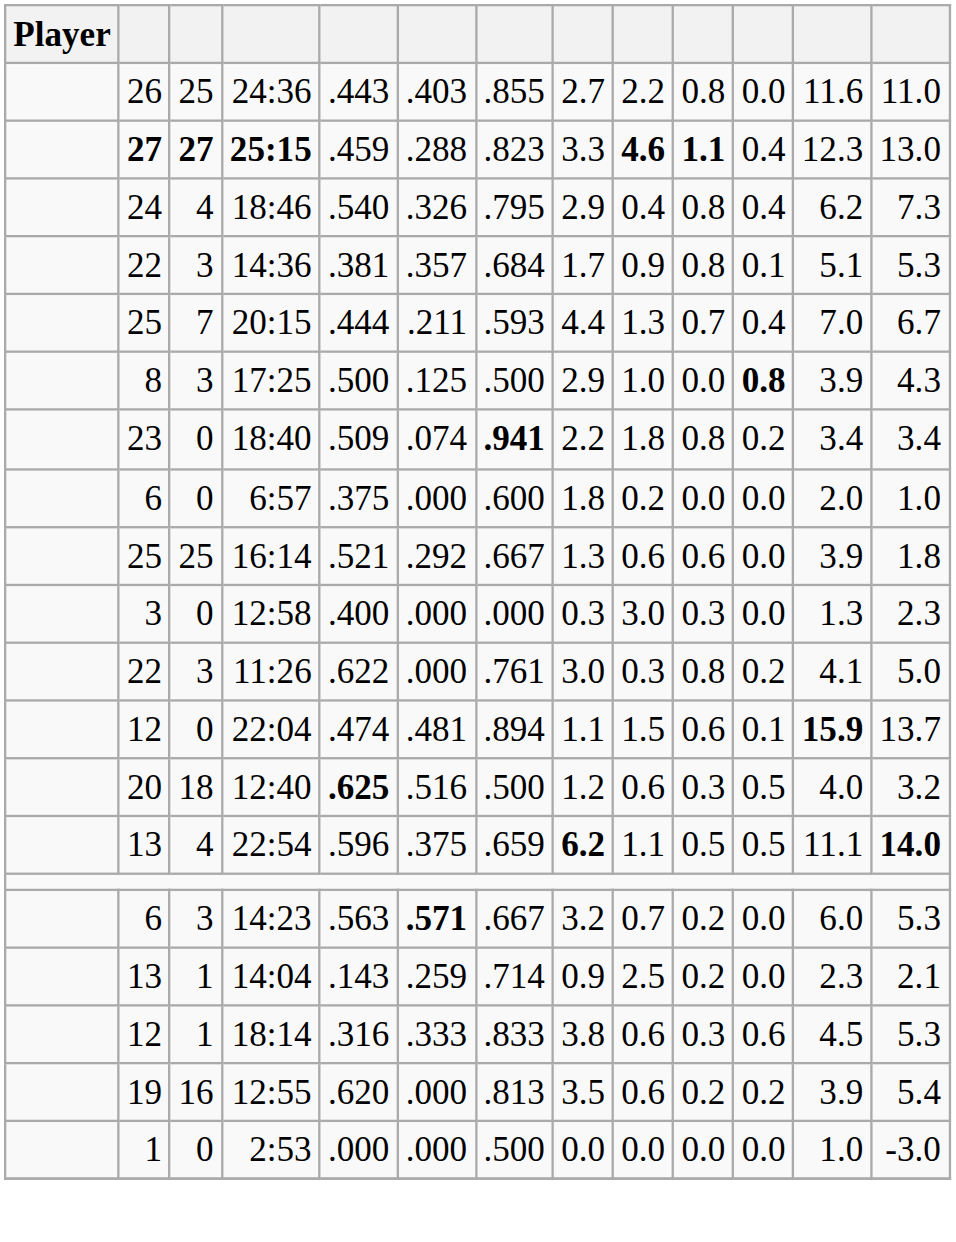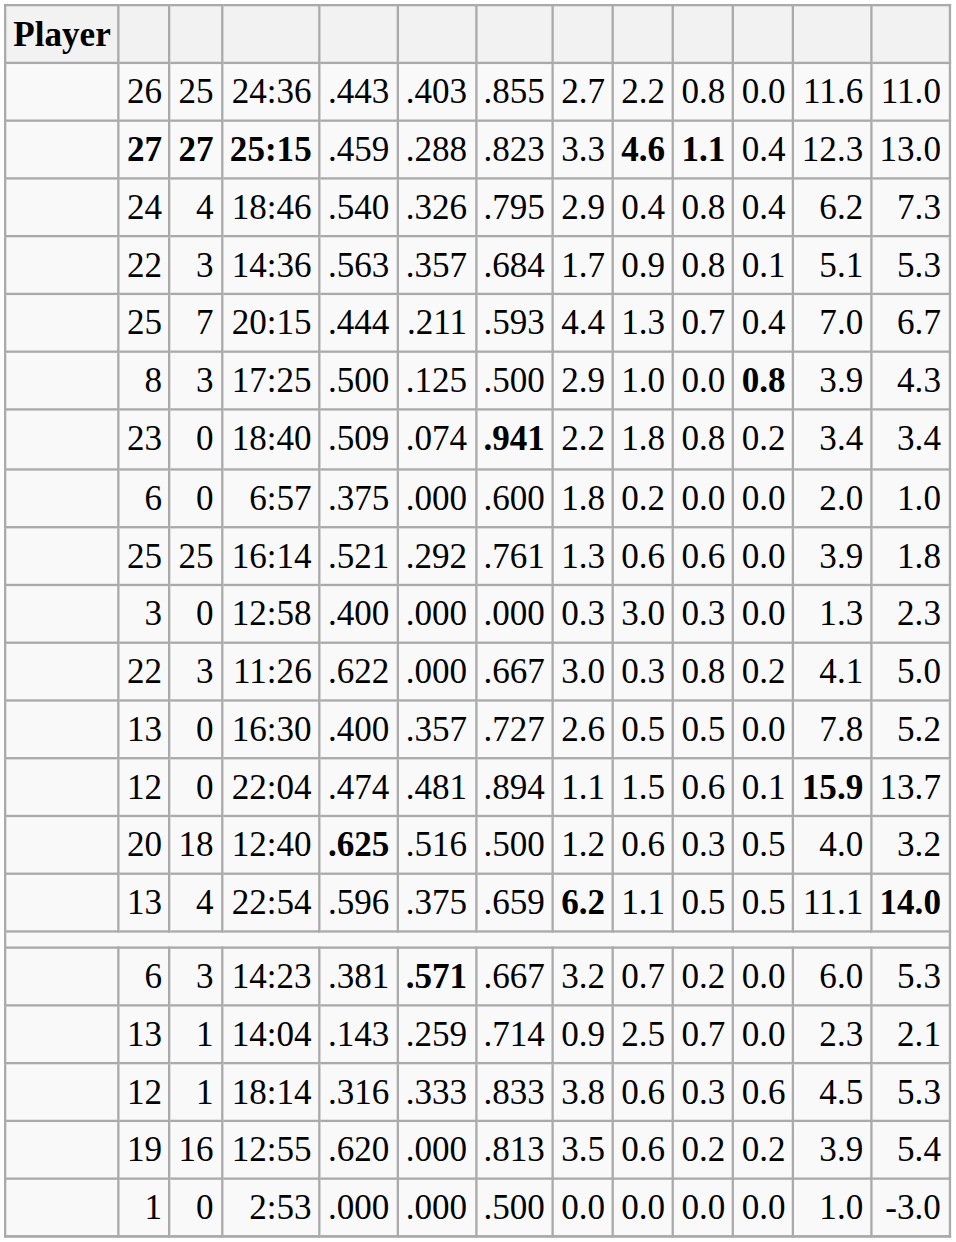(359, 265) .381 -> (359, 265) .563
(514, 554) .667 -> (514, 554) .761
(514, 670) .761 -> (514, 670) .667
+ row: (145, 728)
(359, 918) .563 -> (359, 976) .381
(703, 976) 0.2 -> (703, 1034) 0.7
